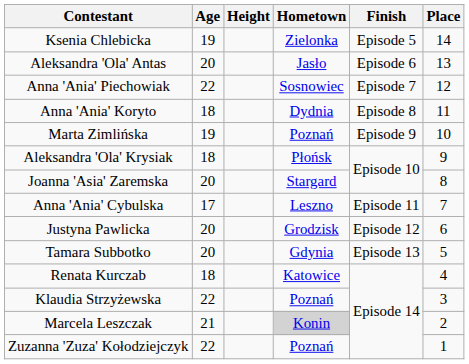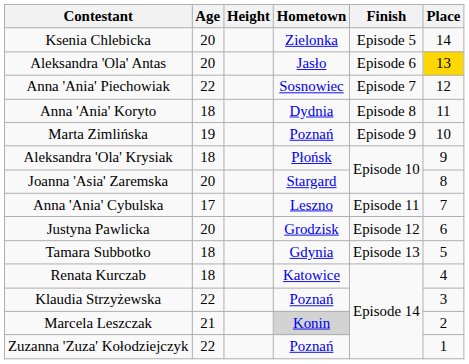(208, 39) 19 -> (208, 39) 20
(443, 63) no background -> (443, 63) gold background
(208, 252) 20 -> (208, 252) 18
